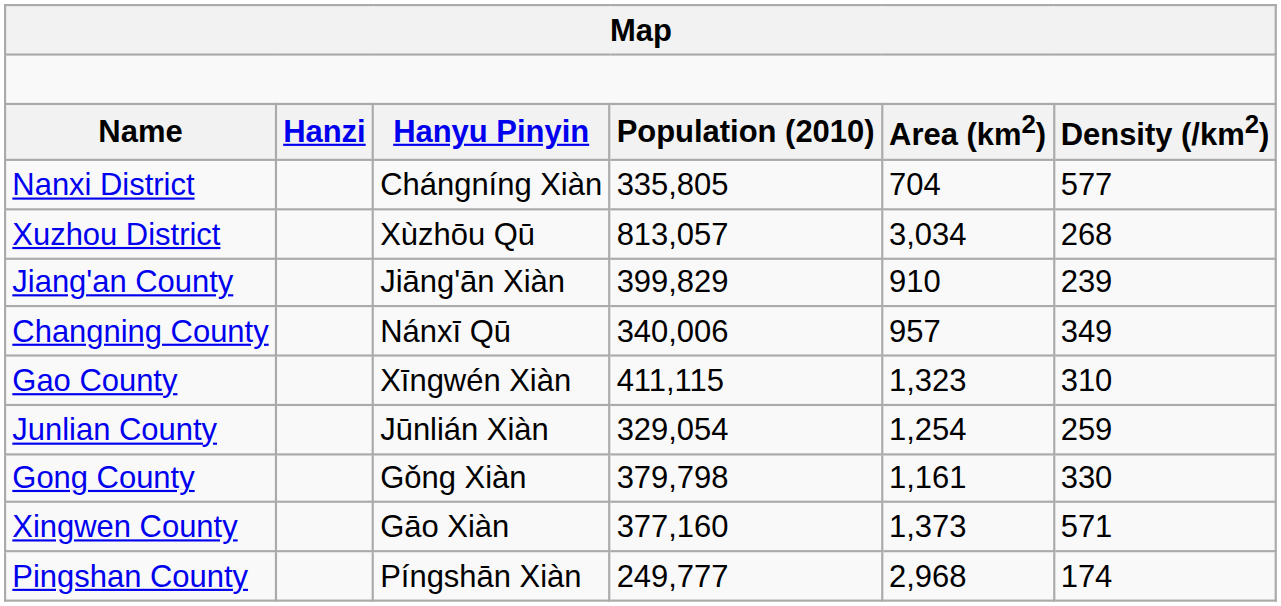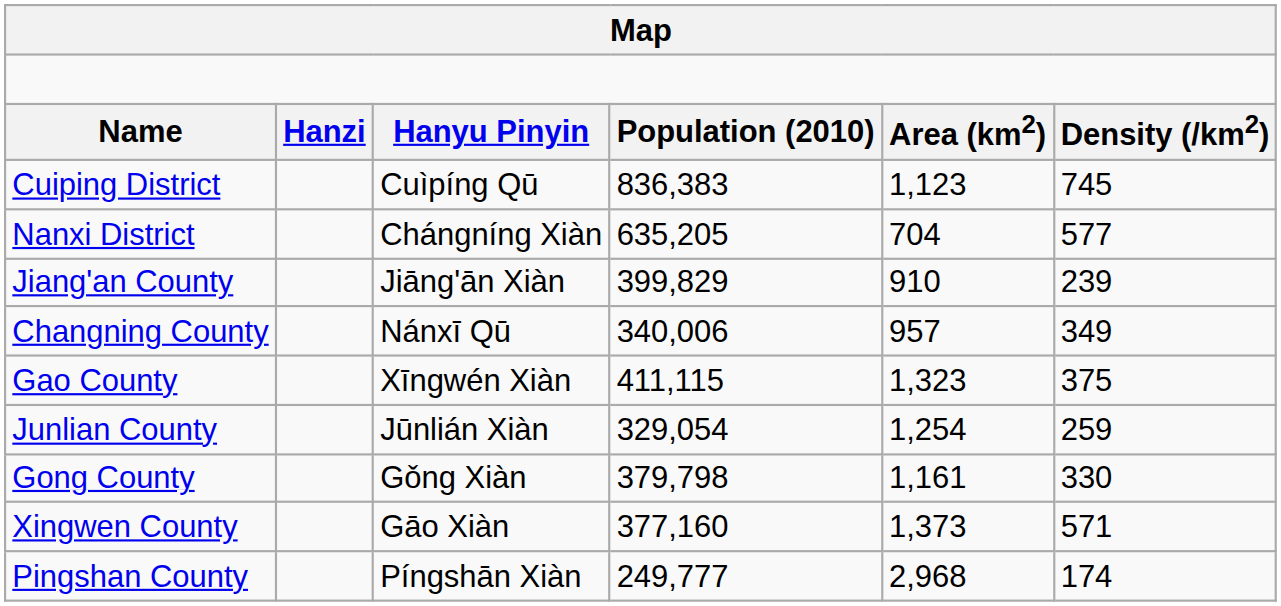+ row: (116, 185)
(673, 185) 335,805 -> (673, 234) 635,205
- row: (116, 234)
(1087, 380) 310 -> (1087, 380) 375
